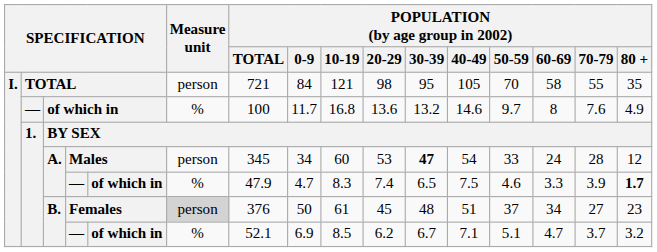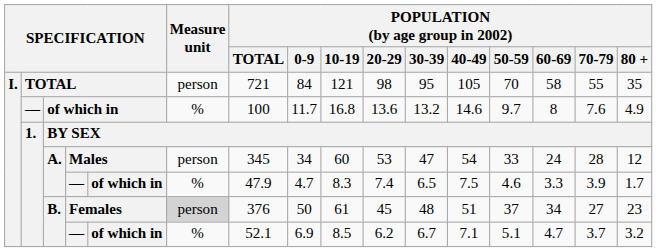(427, 158) bold -> (427, 158) normal
(634, 183) bold -> (634, 183) normal
